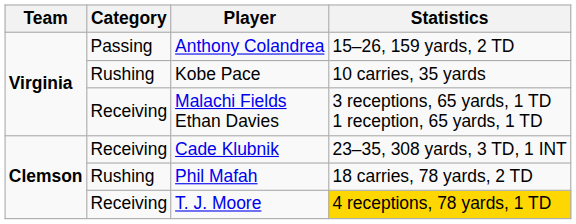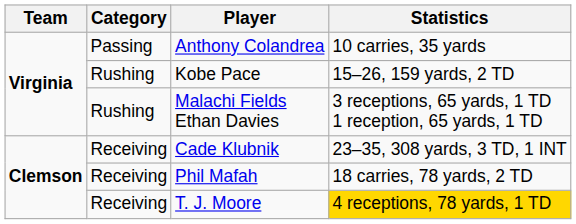(423, 46) 15–26, 159 yards, 2 TD -> (409, 46) 10 carries, 35 yards
(409, 74) 10 carries, 35 yards -> (423, 74) 15–26, 159 yards, 2 TD
(129, 111) Receiving -> (122, 111) Rushing
(122, 176) Rushing -> (129, 176) Receiving
